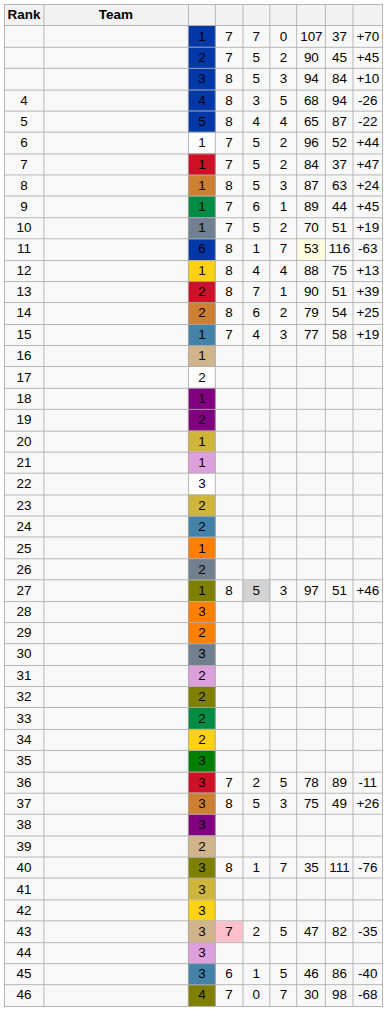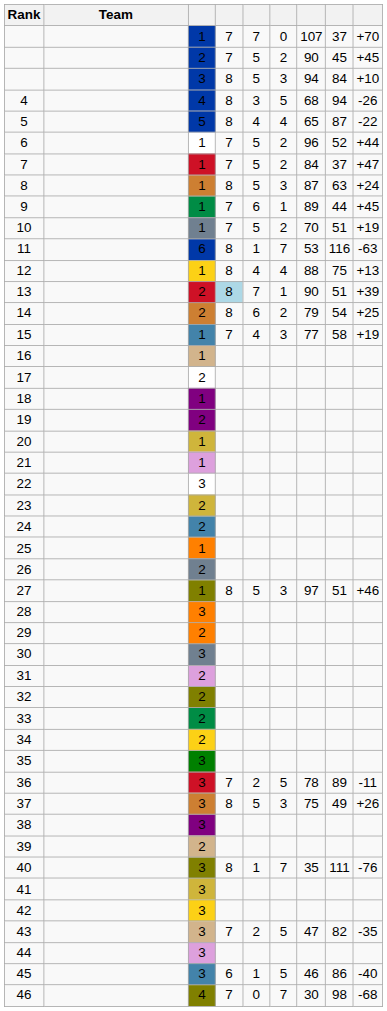(311, 249) lightyellow background -> (311, 249) no background
(229, 292) no background -> (229, 292) lightblue background
(256, 590) lightgrey background -> (256, 590) no background
(229, 931) pink background -> (229, 931) no background
